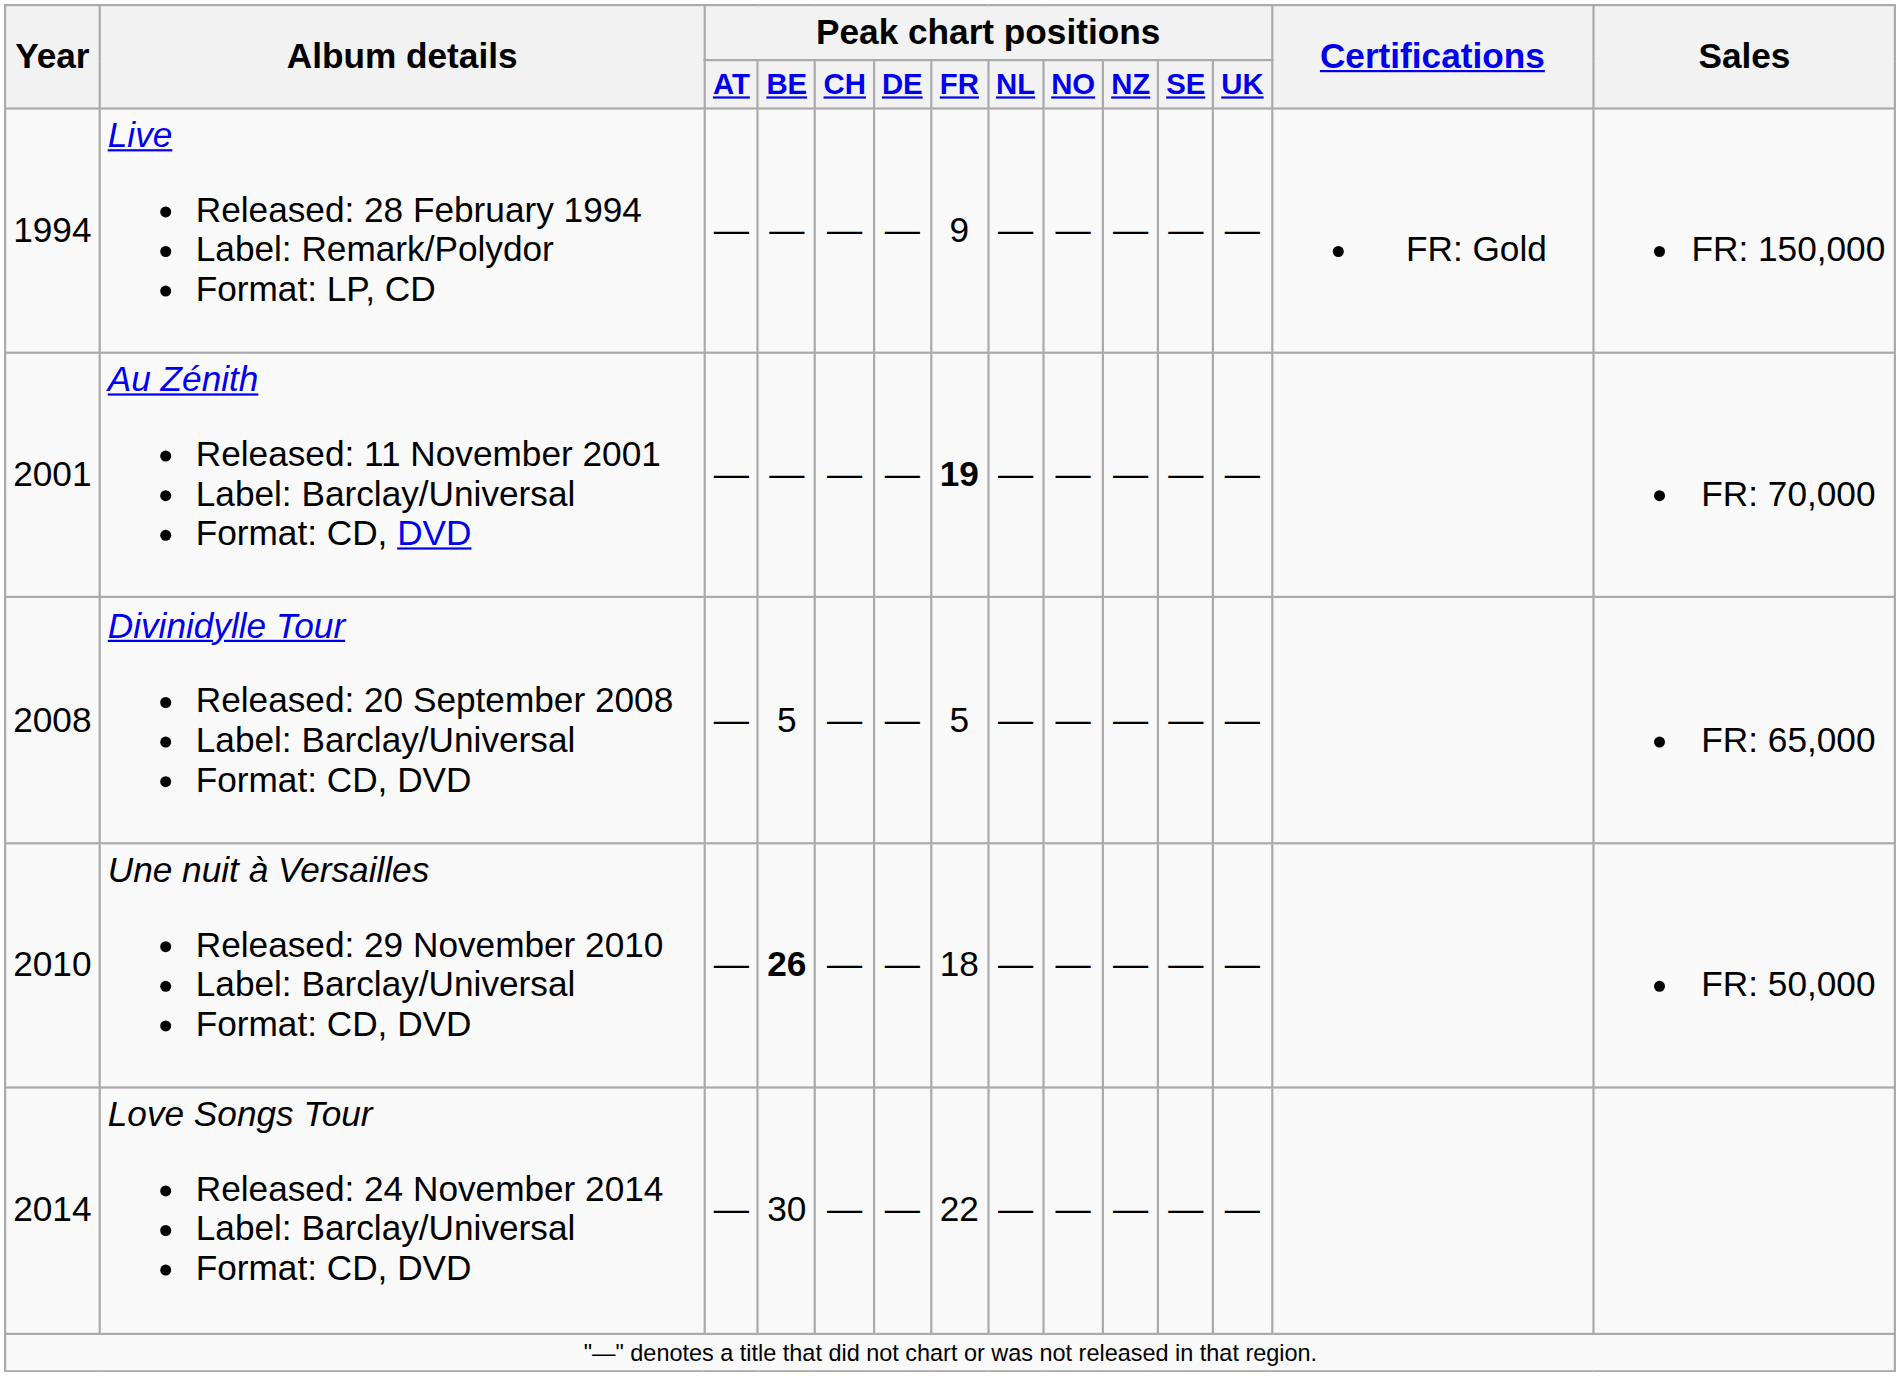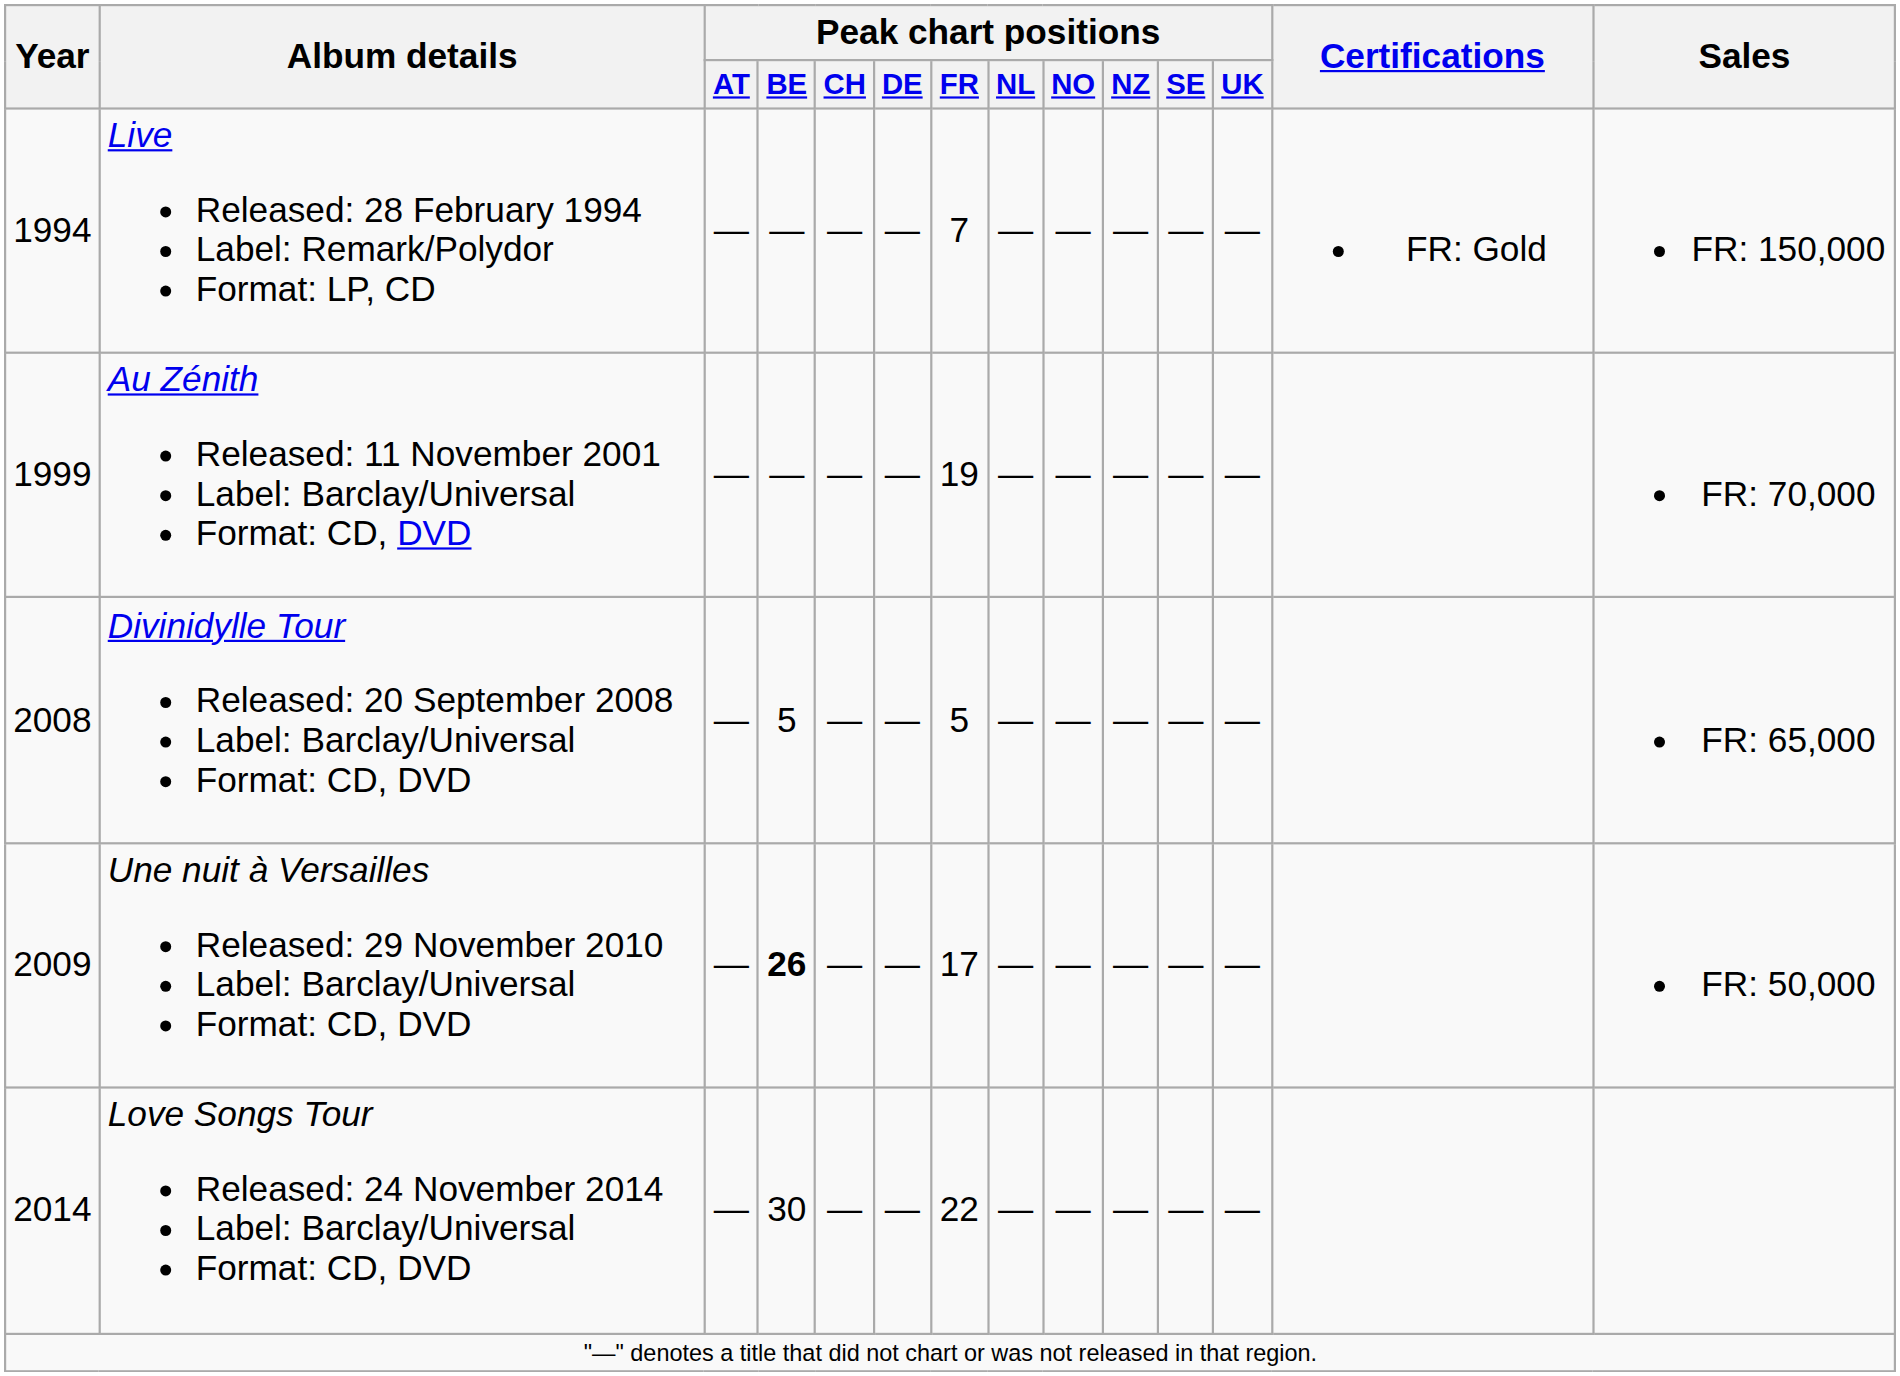(959, 229) 9 -> (959, 229) 7
(52, 474) 2001 -> (52, 474) 1999
(959, 474) bold -> (959, 474) normal
(52, 964) 2010 -> (52, 964) 2009
(959, 964) 18 -> (959, 964) 17
